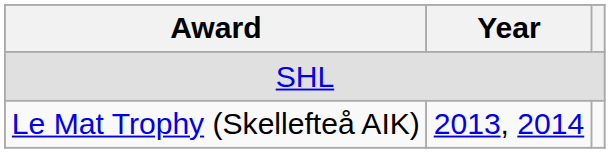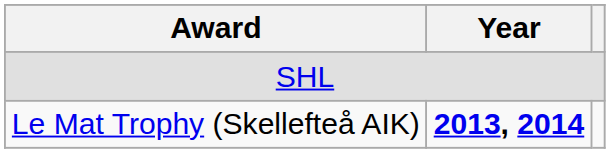(509, 123) normal -> (509, 123) bold
